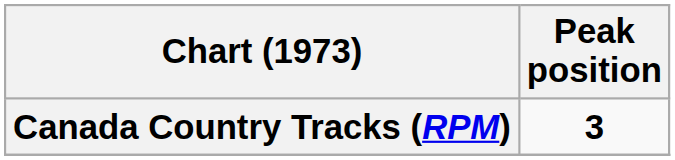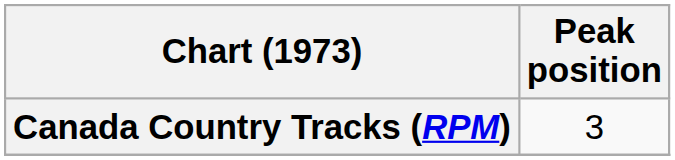(594, 126) bold -> (594, 126) normal
